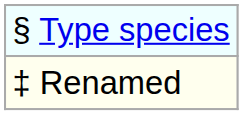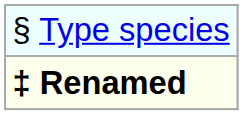(97, 82) normal -> (100, 82) bold
